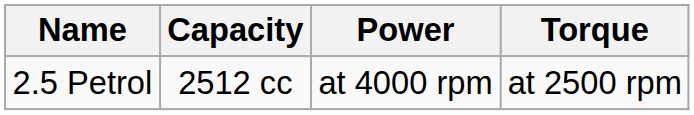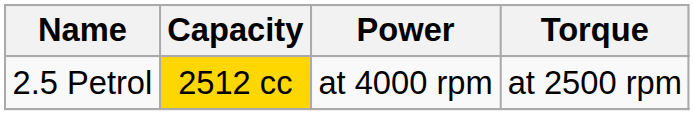(235, 82) no background -> (235, 82) gold background
